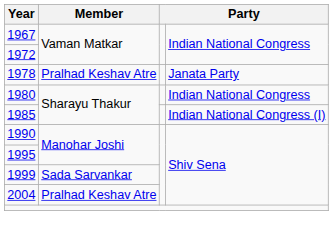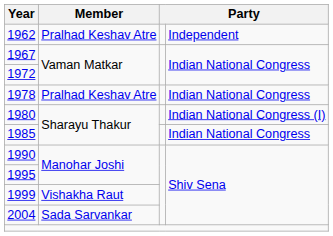+ row: (21, 34)
(204, 74) Janata Party -> (239, 94) Indian National Congress
(239, 94) Indian National Congress -> (247, 114) Indian National Congress (I)
(247, 114) Indian National Congress (I) -> (239, 134) Indian National Congress
(87, 174) Sada Sarvankar -> (82, 194) Vishakha Raut
(99, 194) Pralhad Keshav Atre -> (87, 214) Sada Sarvankar
